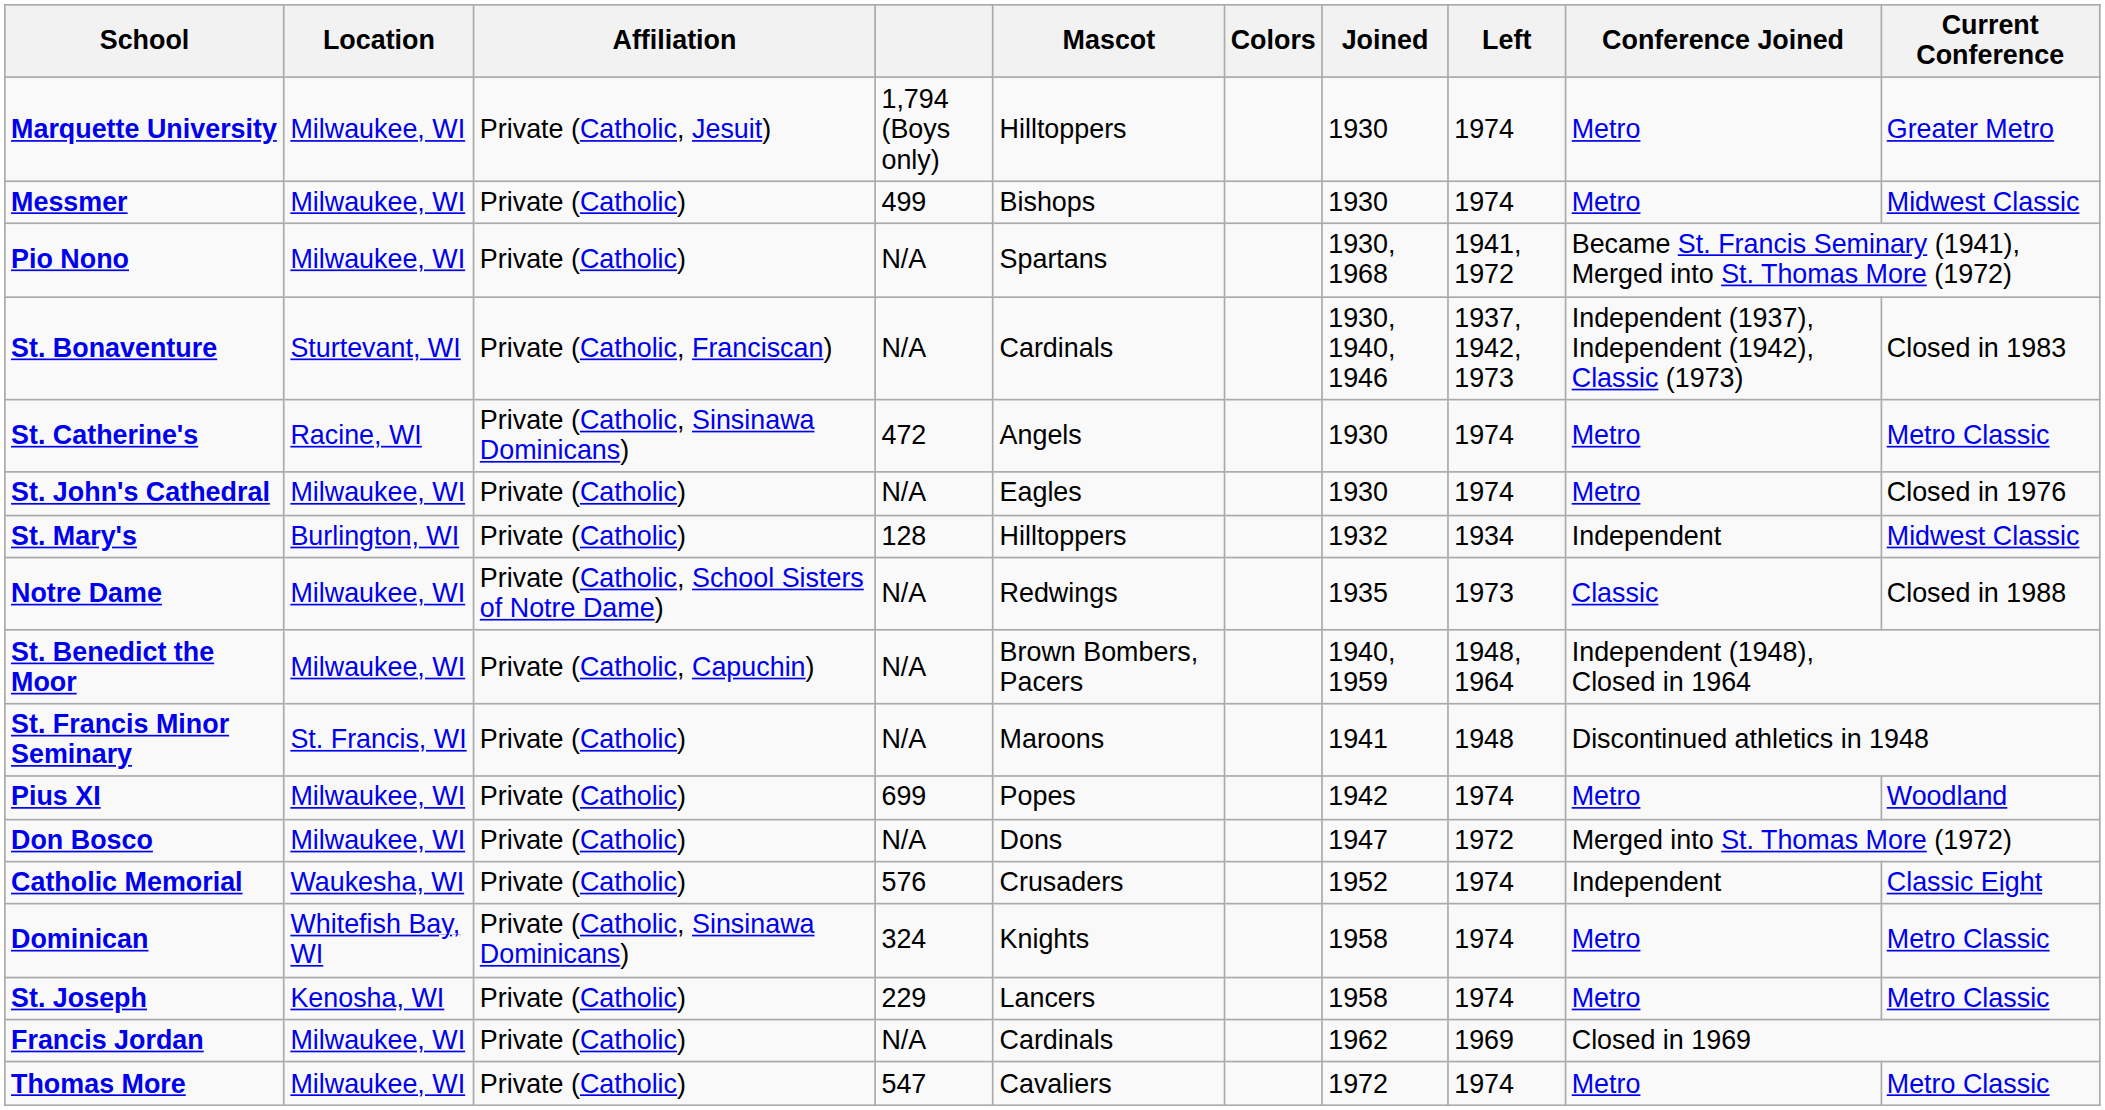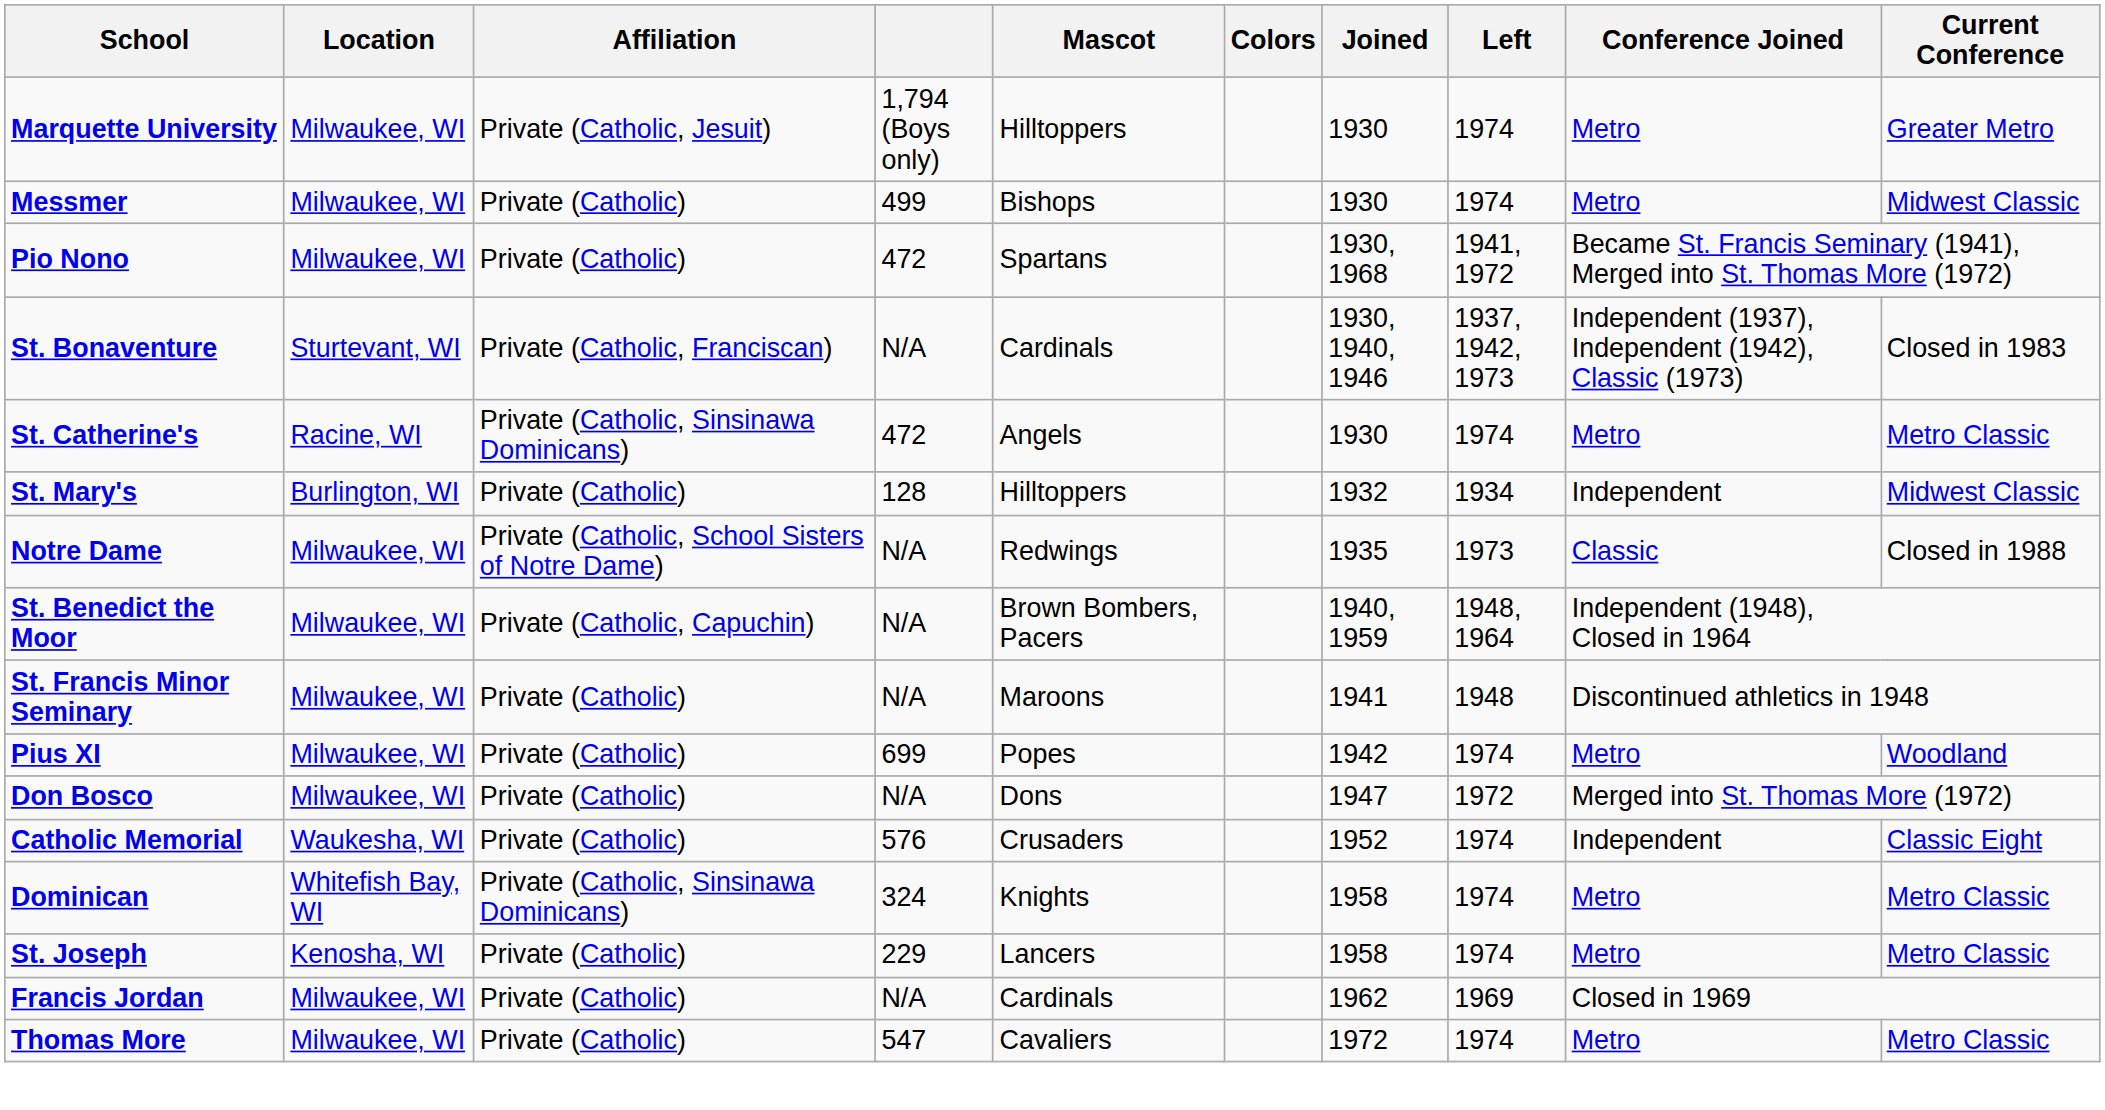(904, 259) N/A -> (904, 259) 472
- row: (140, 493)
(379, 739) St. Francis, WI -> (378, 696) Milwaukee, WI
